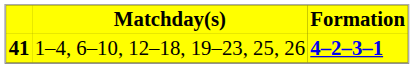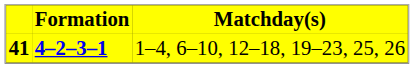columns swapped: (358, 19) <-> (170, 19)
